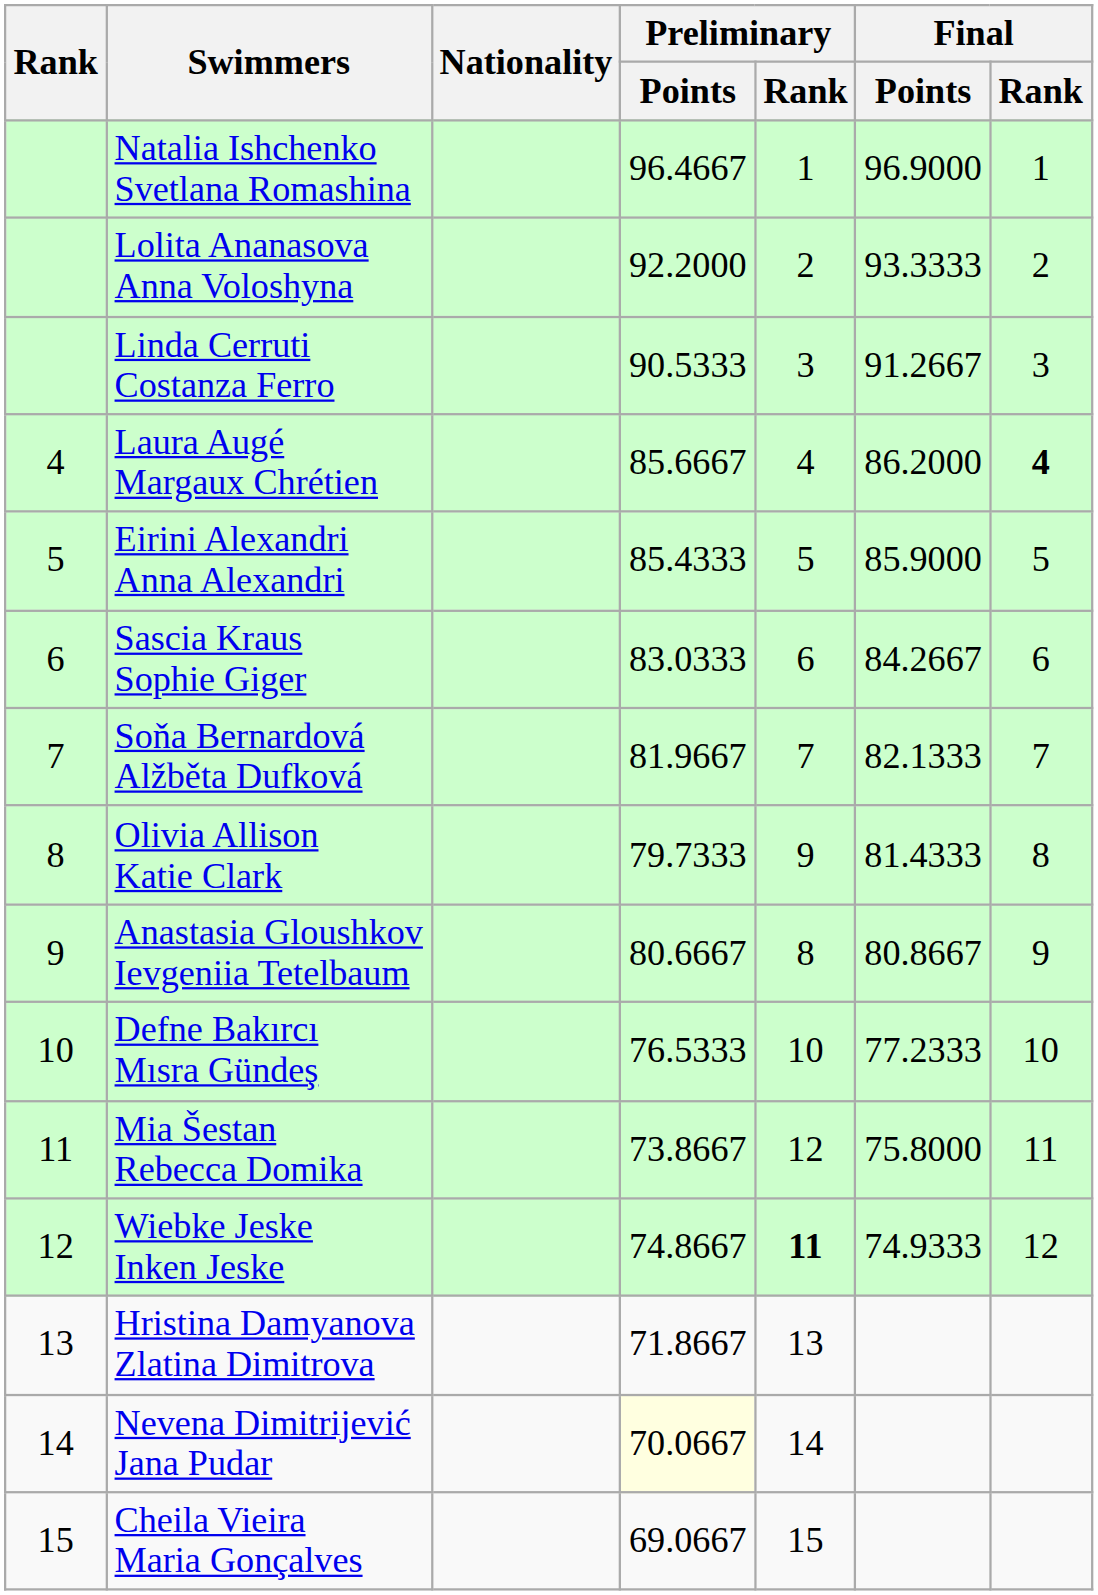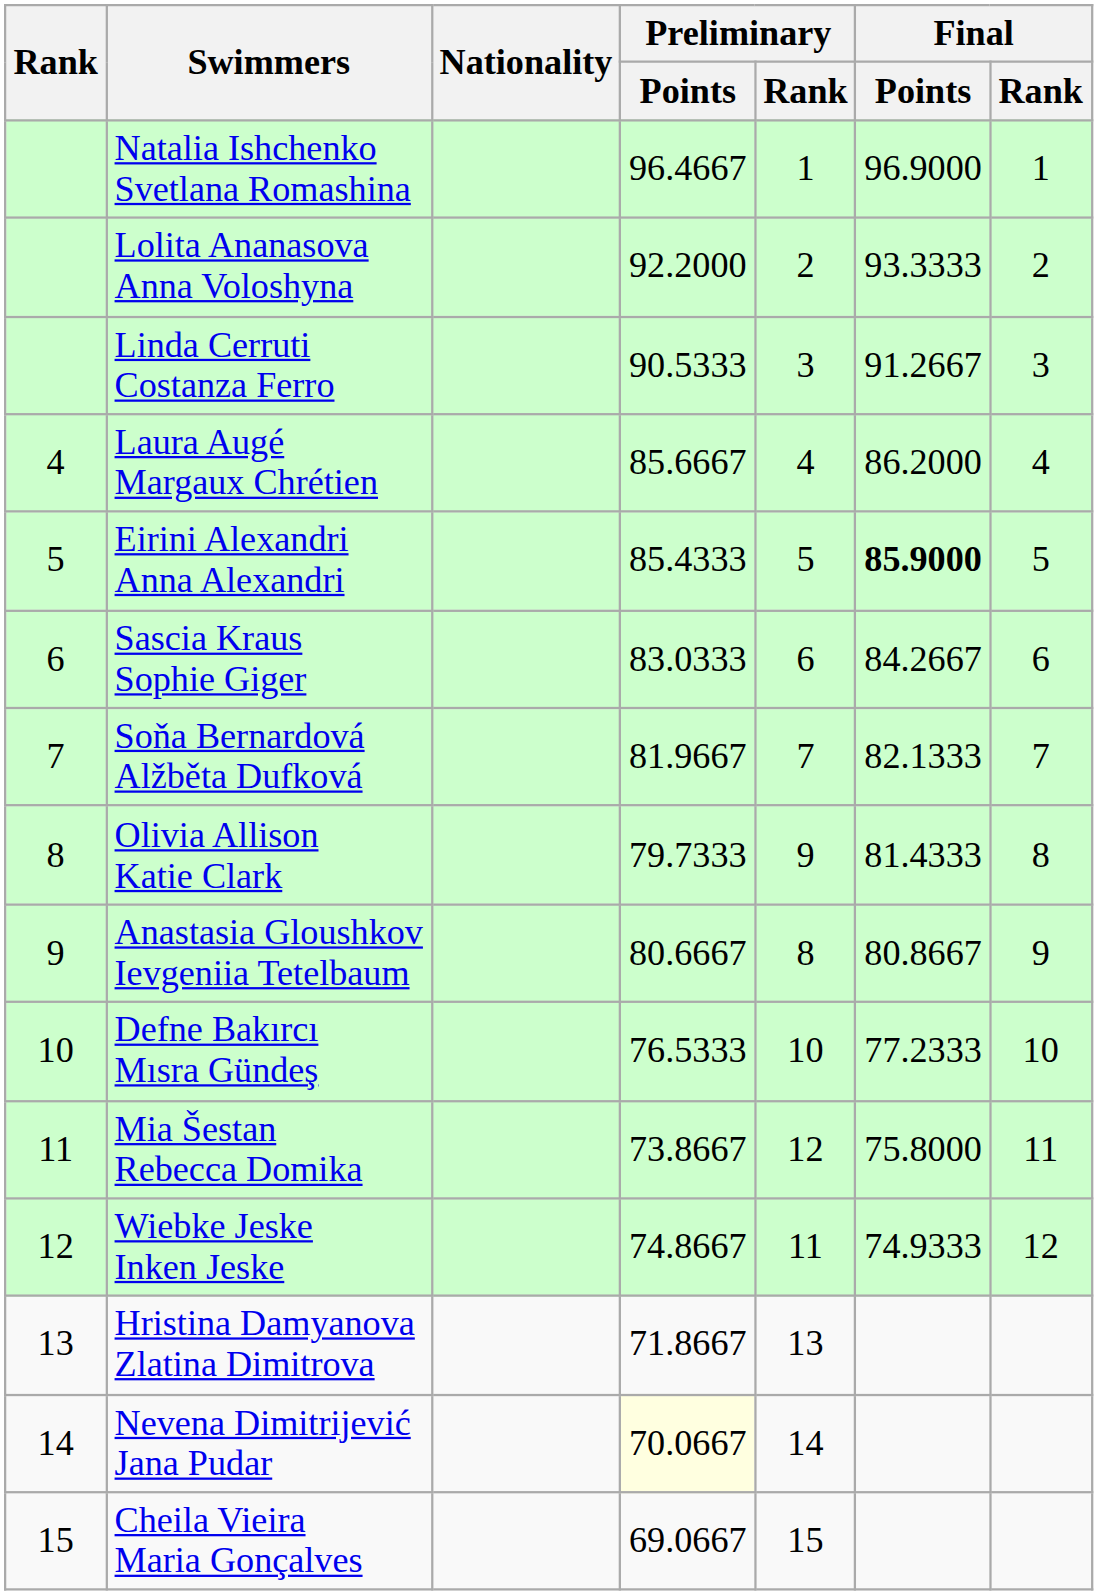(1041, 462) bold -> (1041, 462) normal
(923, 560) normal -> (923, 560) bold
(805, 1246) bold -> (805, 1246) normal
